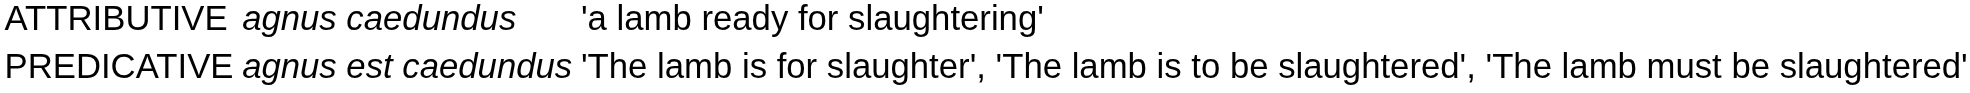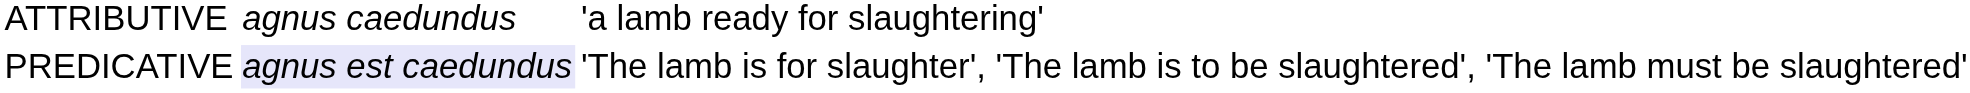(407, 66) no background -> (407, 66) lavender background
